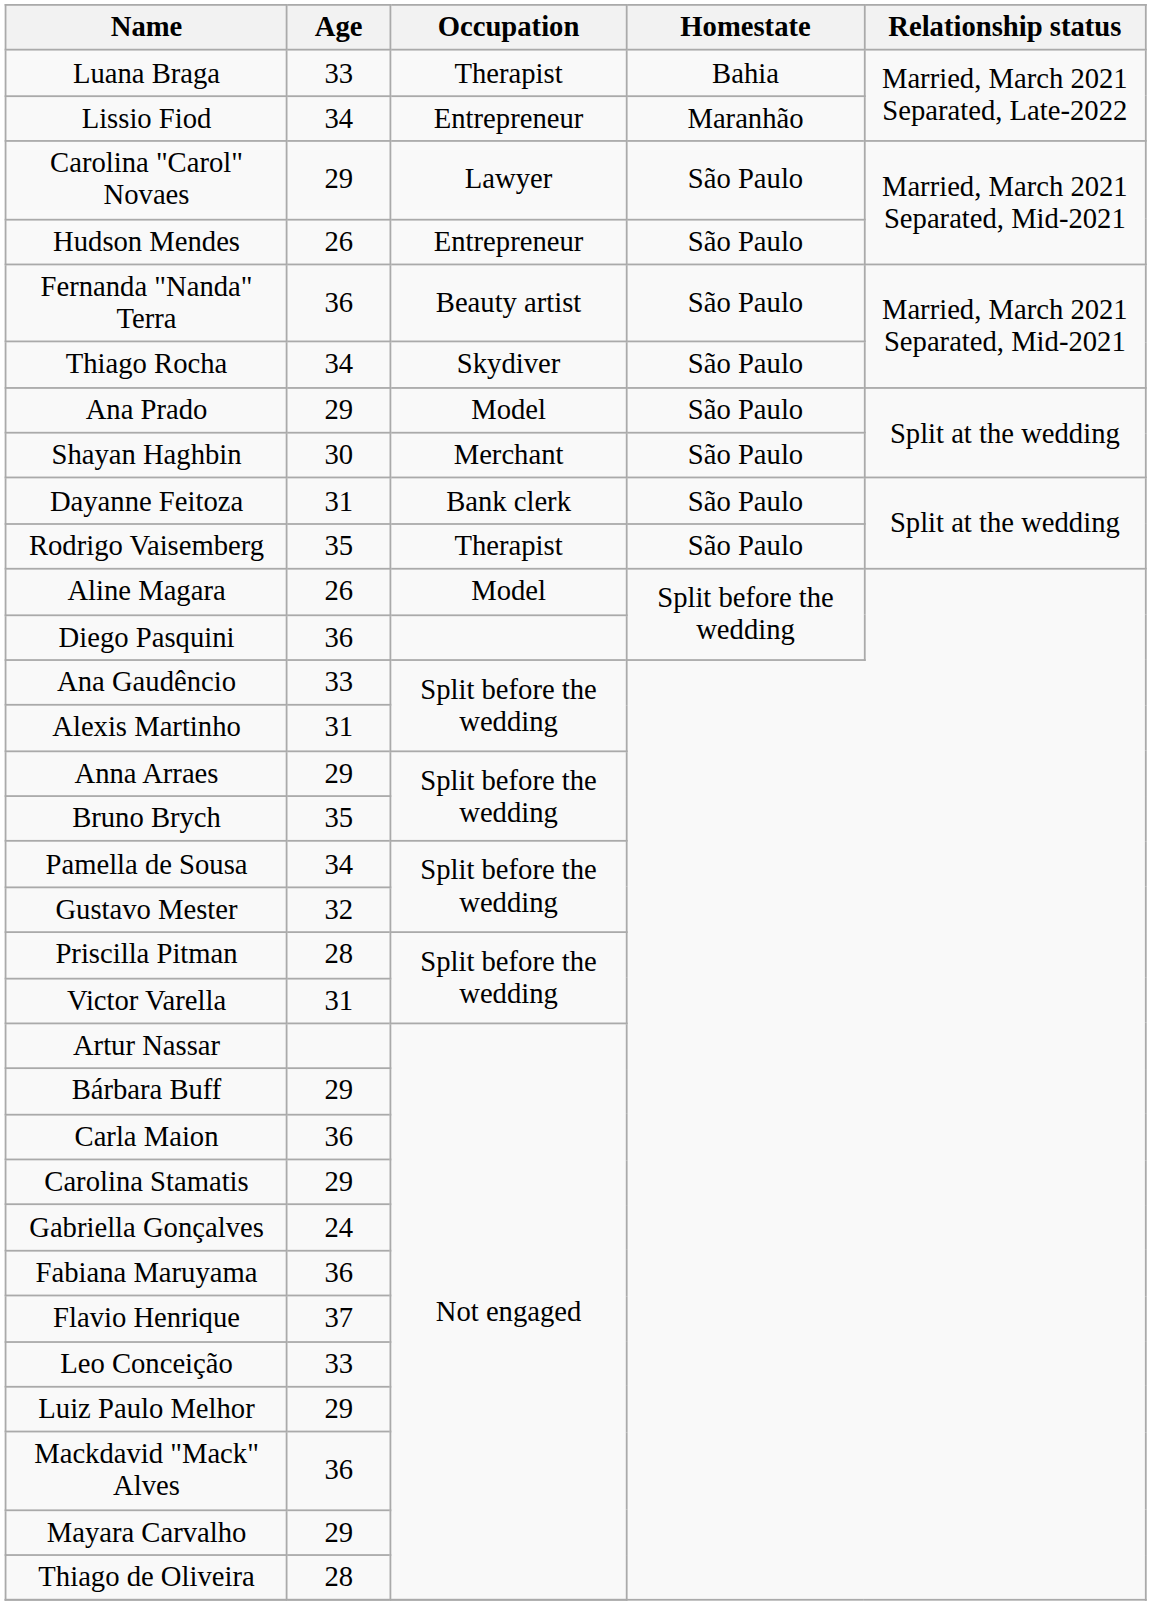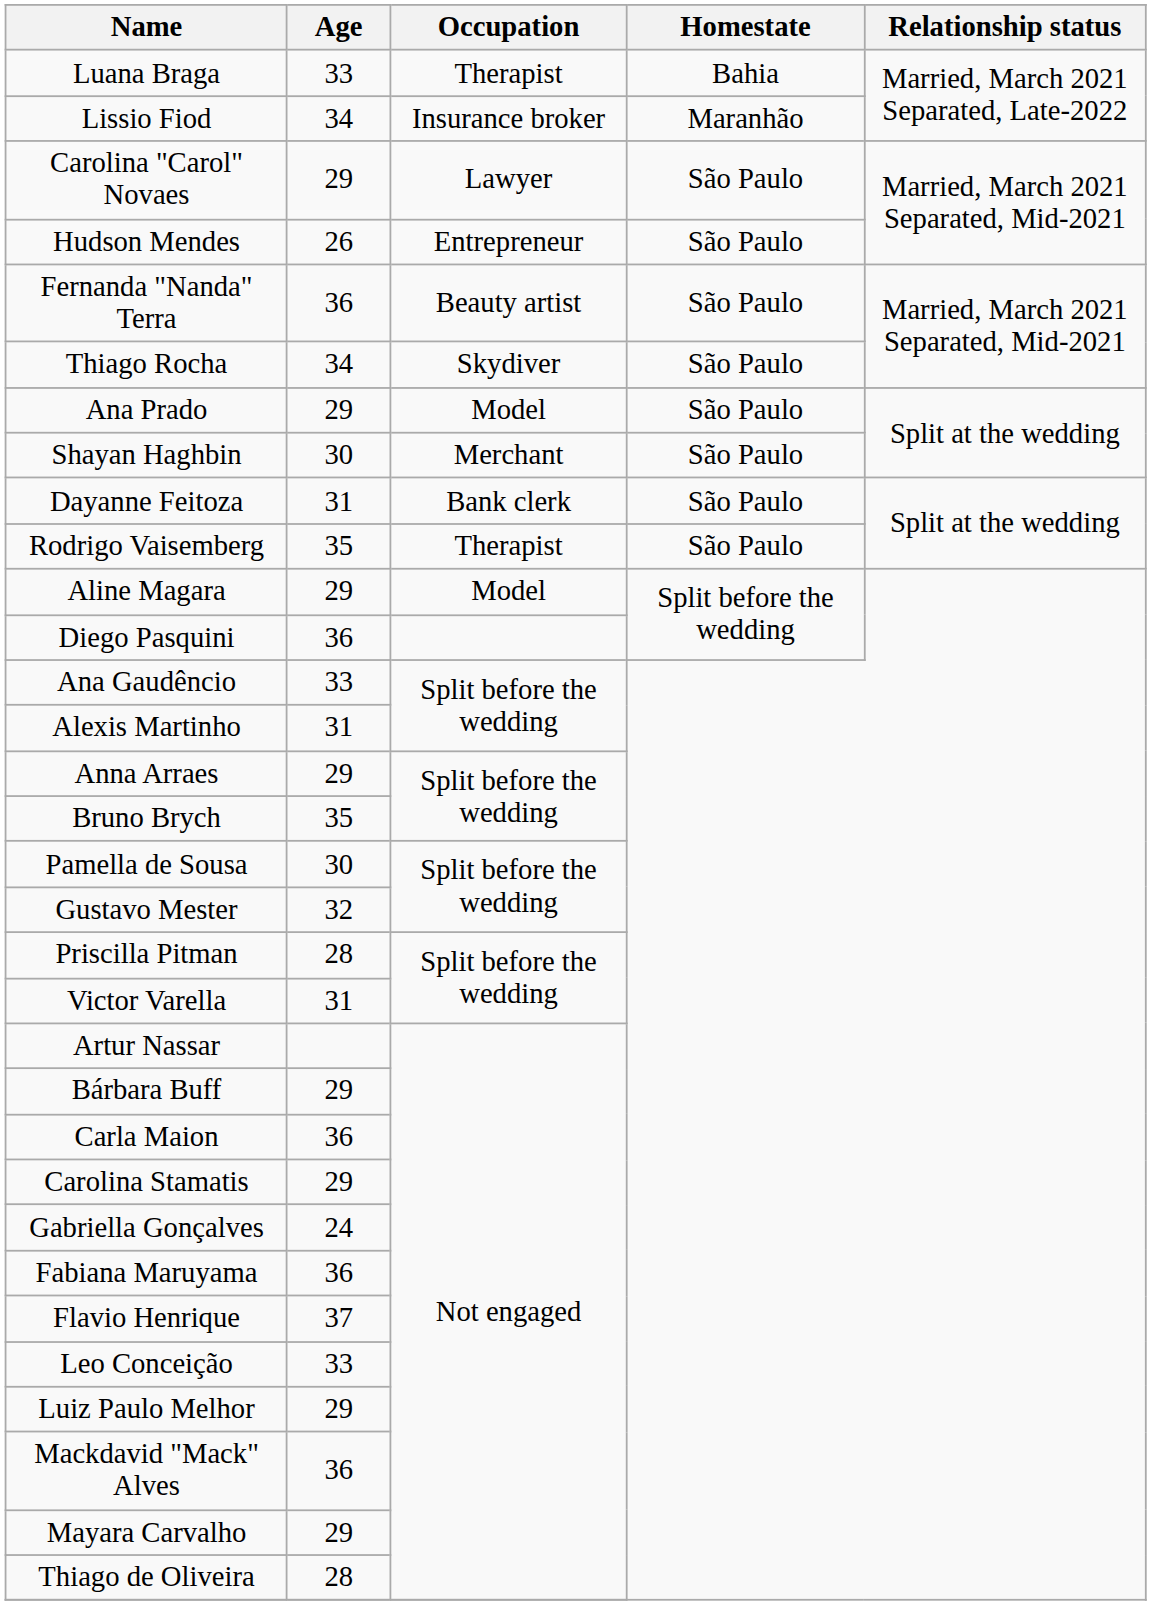(509, 118) Entrepreneur -> (509, 118) Insurance broker
(339, 591) 26 -> (339, 591) 29
(339, 863) 34 -> (339, 863) 30
